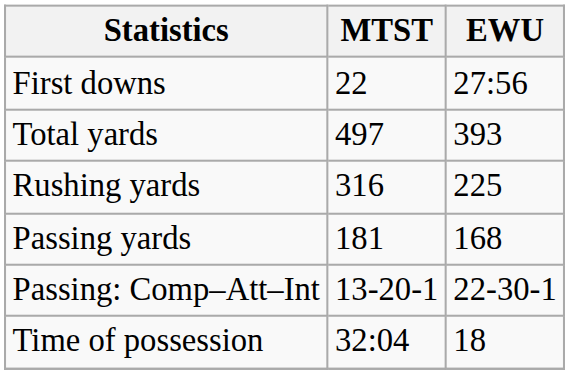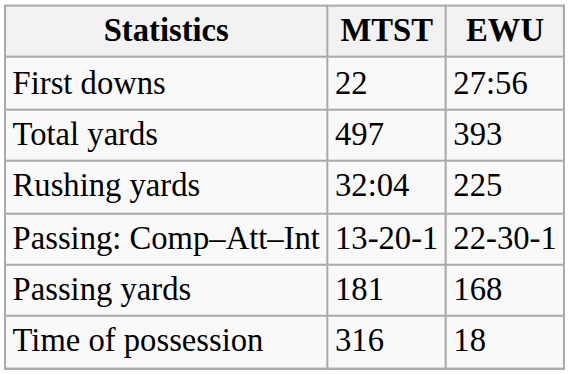(359, 186) 316 -> (372, 186) 32:04
rows swapped: (102, 238) <-> (166, 289)
(372, 341) 32:04 -> (359, 341) 316
